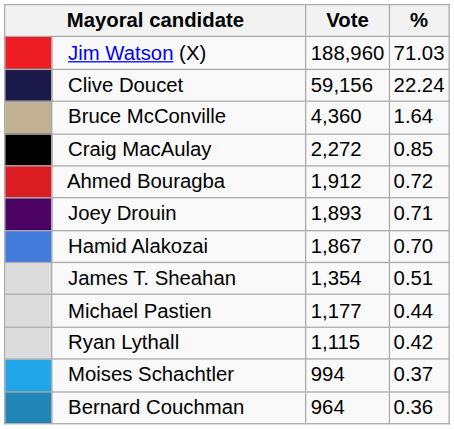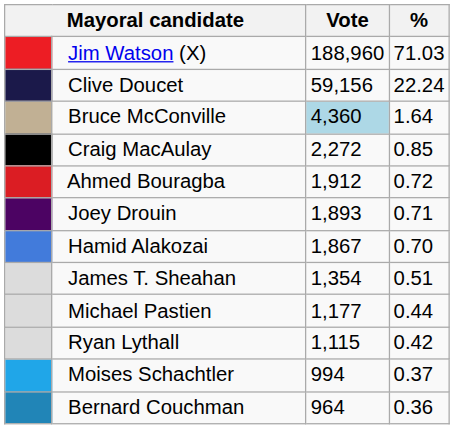(336, 117) no background -> (336, 117) lightblue background
